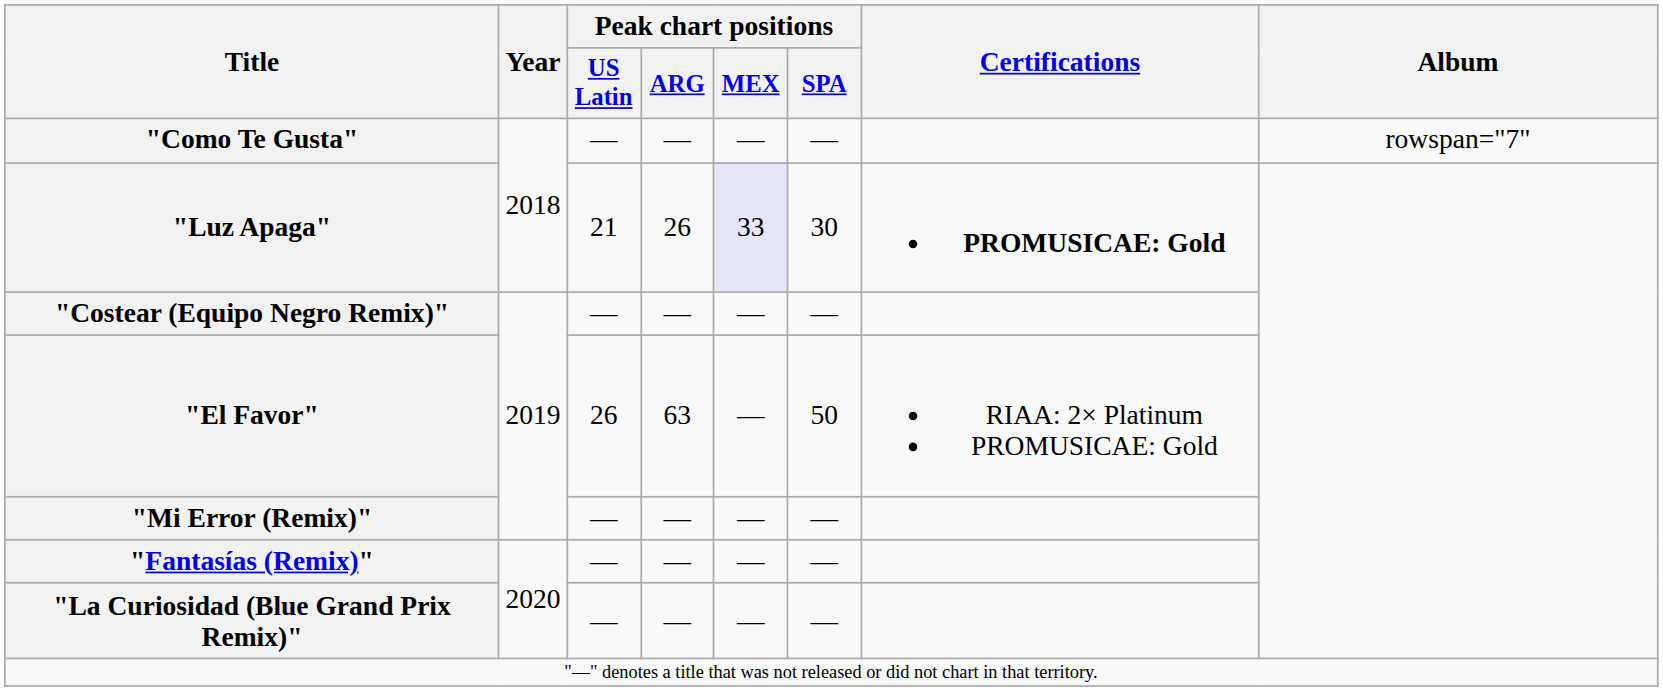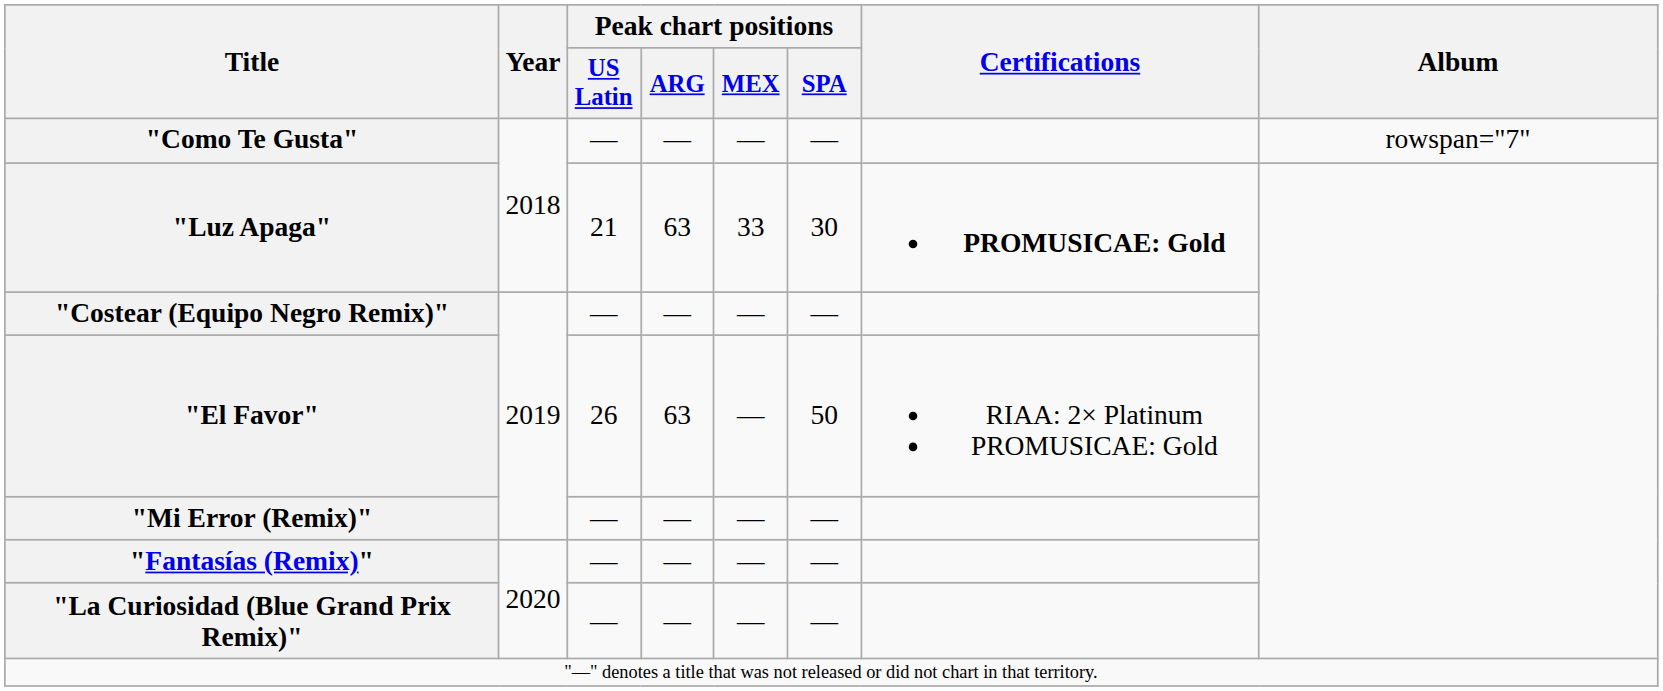(677, 226) 26 -> (677, 226) 63
(751, 226) lavender background -> (751, 226) no background
